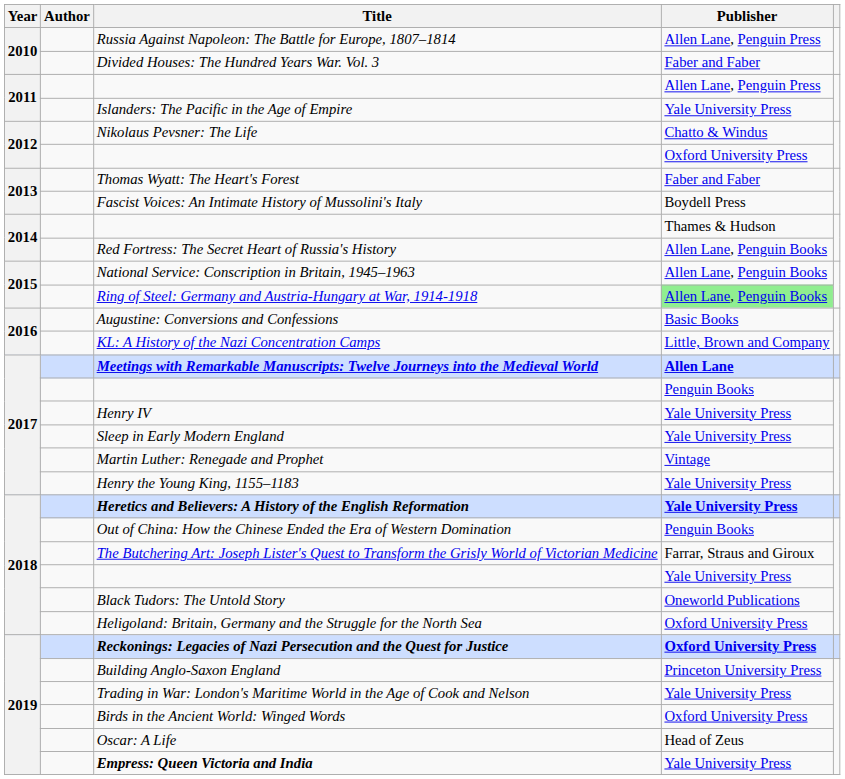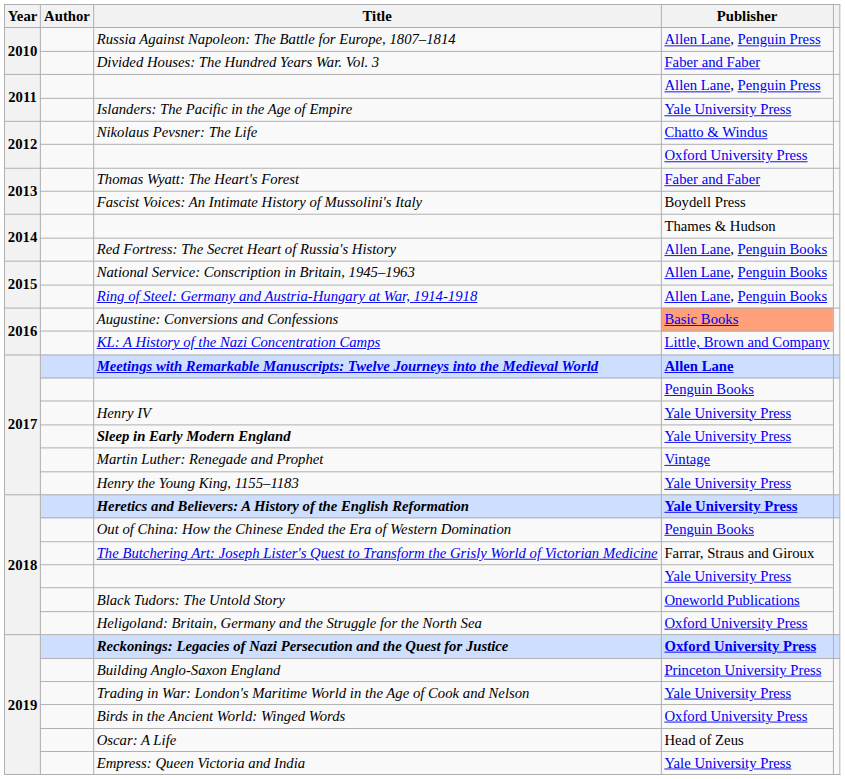(746, 296) lightgreen background -> (746, 296) no background
(701, 319) no background -> (701, 319) lightsalmon background
(190, 436) normal -> (194, 436) bold
(205, 763) bold -> (201, 763) normal
